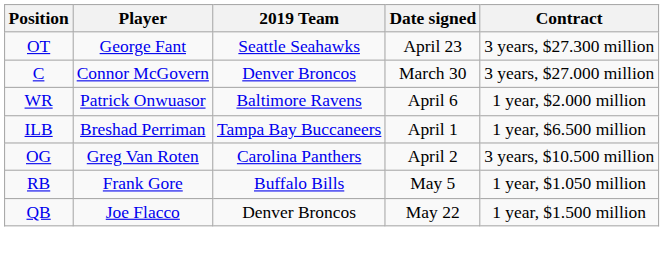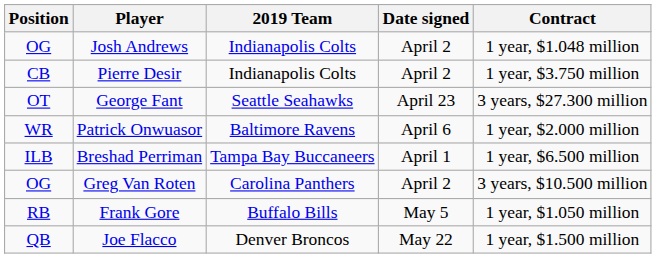+ row: (139, 45)
+ row: (139, 73)
- row: (143, 73)
